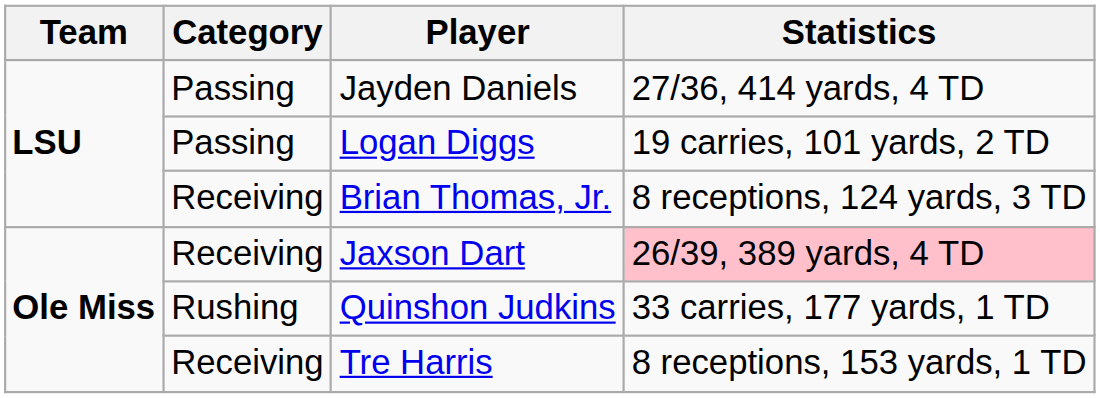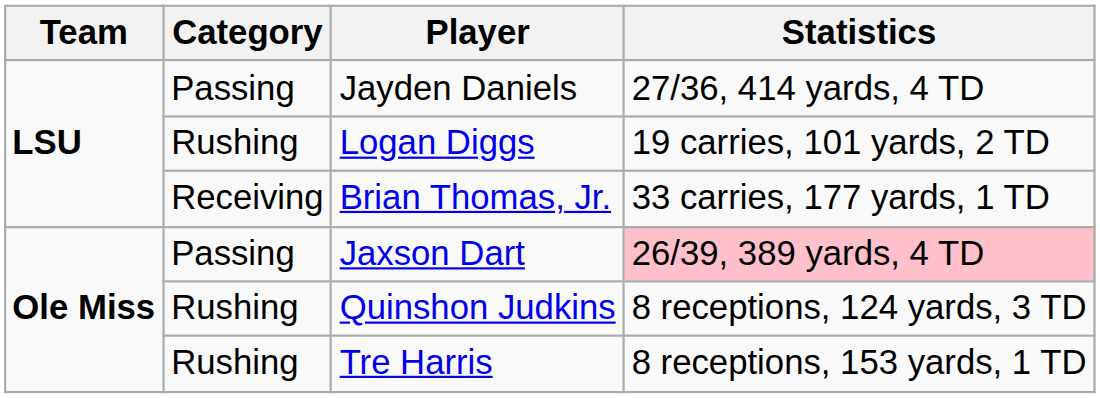(233, 142) Passing -> (235, 142) Rushing
(859, 197) 8 receptions, 124 yards, 3 TD -> (841, 197) 33 carries, 177 yards, 1 TD
(247, 253) Receiving -> (233, 253) Passing
(841, 308) 33 carries, 177 yards, 1 TD -> (859, 308) 8 receptions, 124 yards, 3 TD
(247, 363) Receiving -> (235, 363) Rushing
